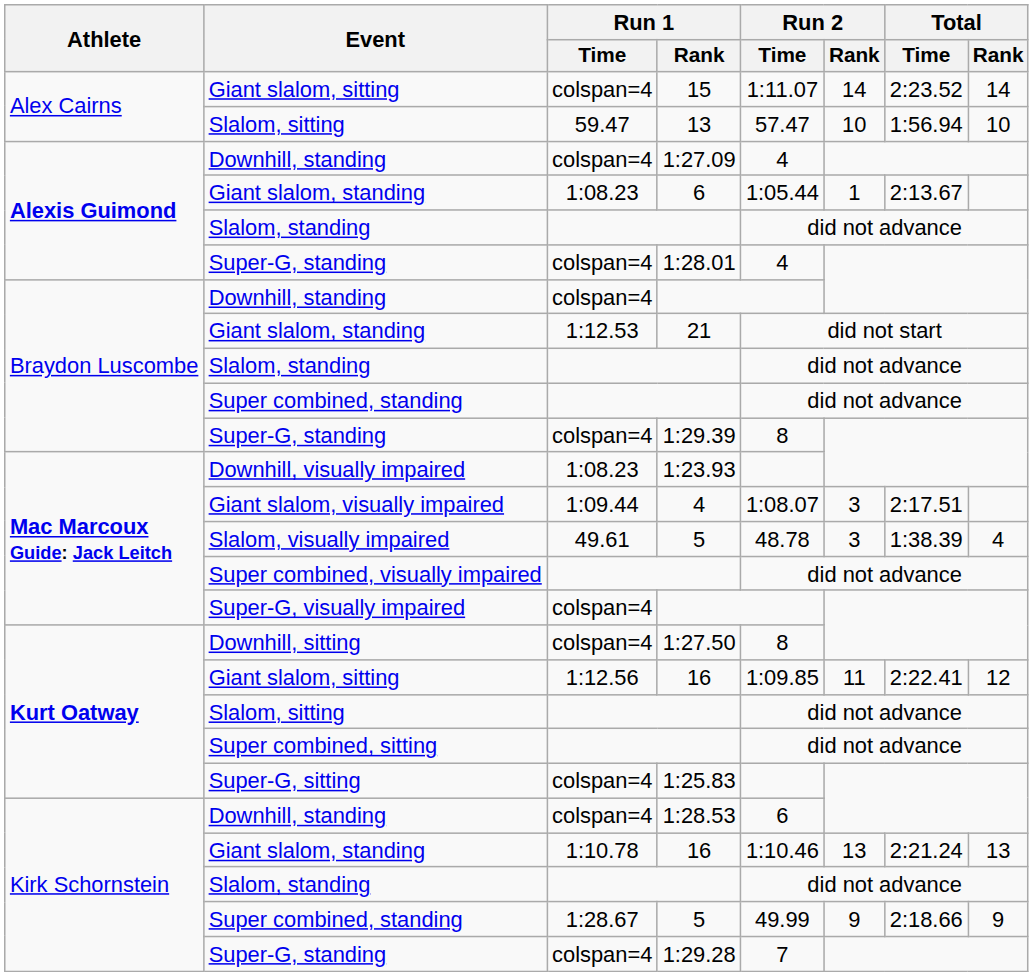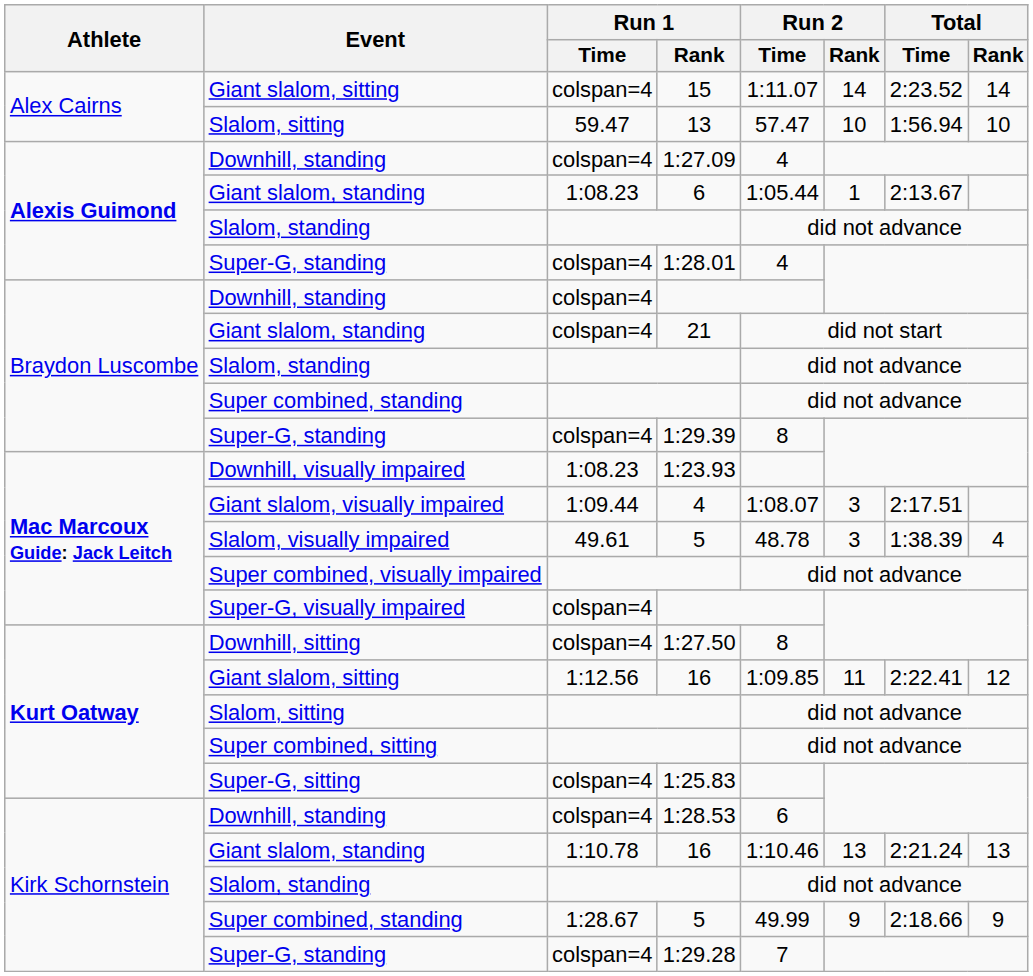(602, 332) 1:12.53 -> (602, 332) colspan=4
